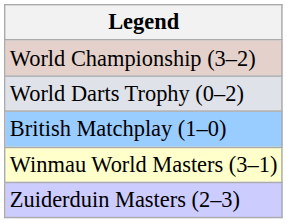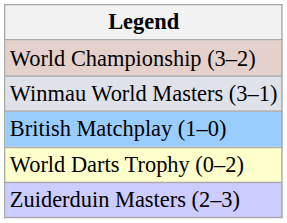(127, 93) World Darts Trophy (0–2) -> (144, 93) Winmau World Masters (3–1)
(144, 164) Winmau World Masters (3–1) -> (127, 164) World Darts Trophy (0–2)
